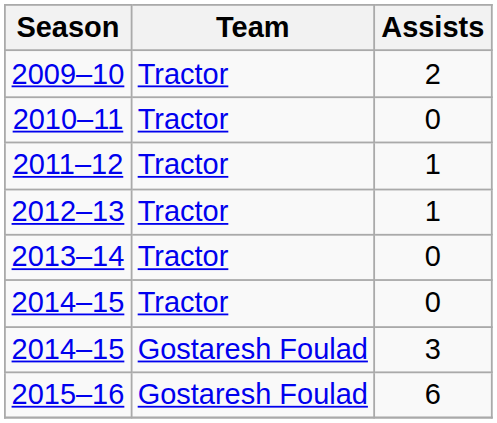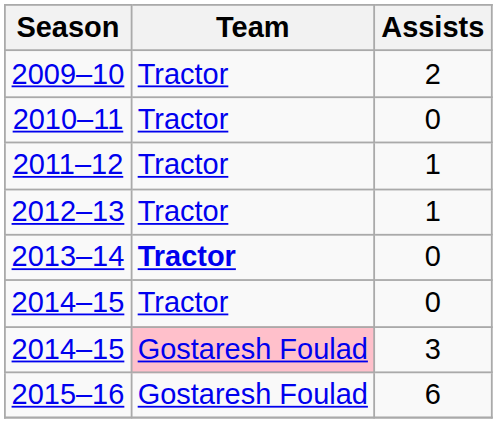(183, 257) normal -> (187, 257) bold
(253, 348) no background -> (253, 348) pink background
